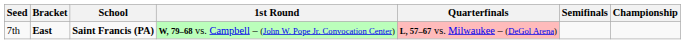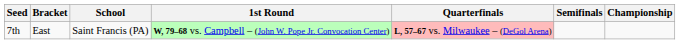(42, 30) bold -> (41, 30) normal
(113, 30) bold -> (110, 30) normal
